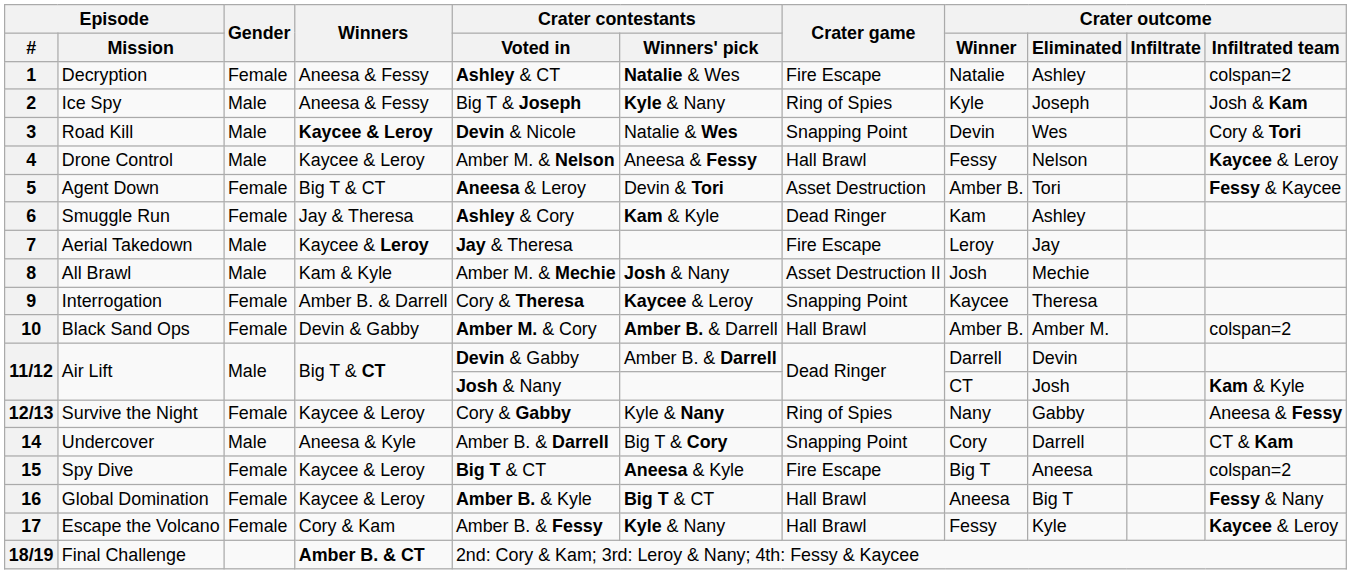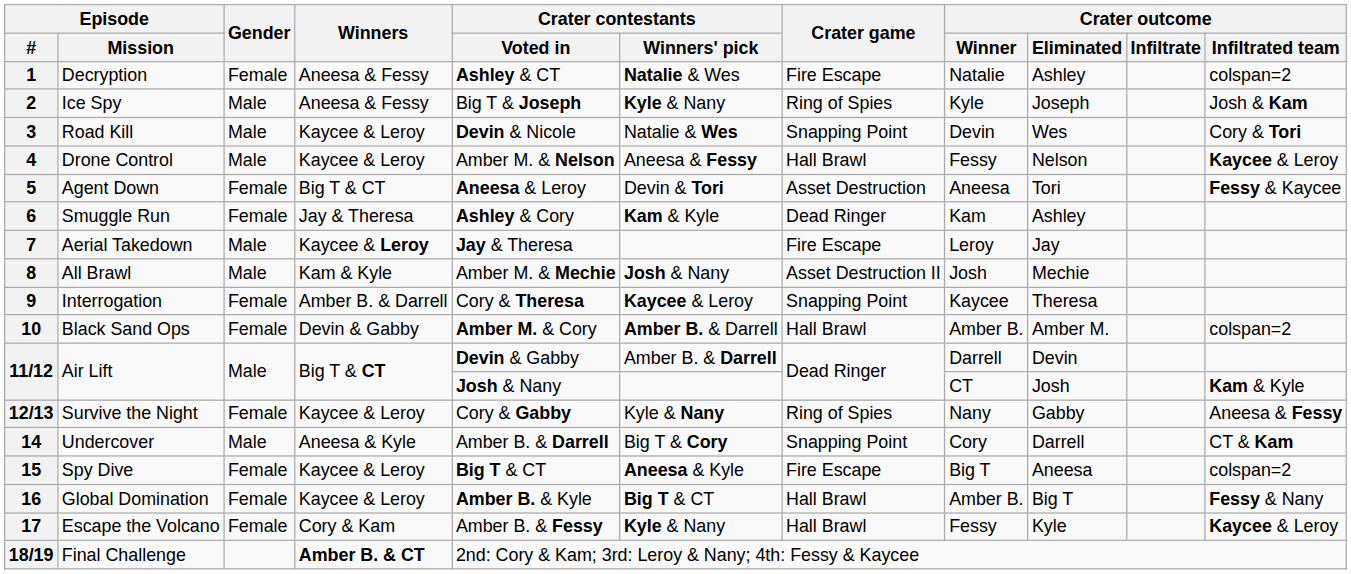(366, 132) bold -> (362, 132) normal
(986, 188) Amber B. -> (979, 188) Aneesa
(979, 499) Aneesa -> (986, 499) Amber B.
